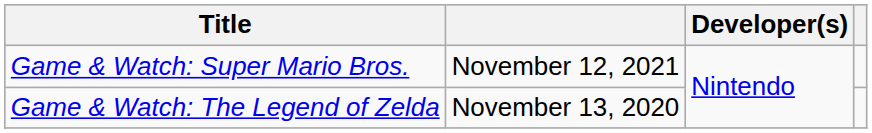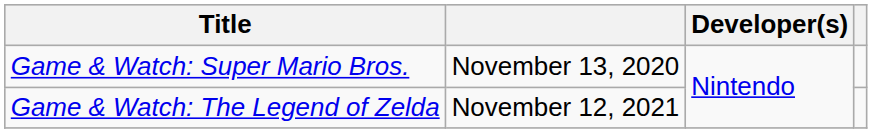(565, 66) November 12, 2021 -> (565, 66) November 13, 2020
(565, 107) November 13, 2020 -> (565, 107) November 12, 2021
